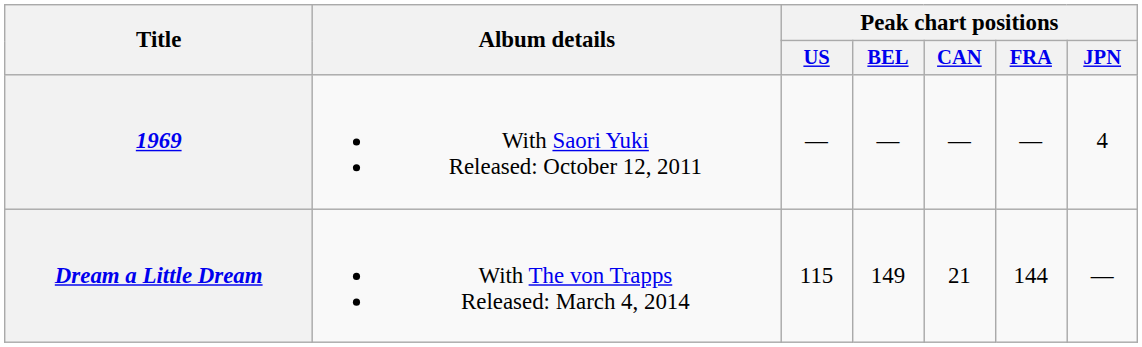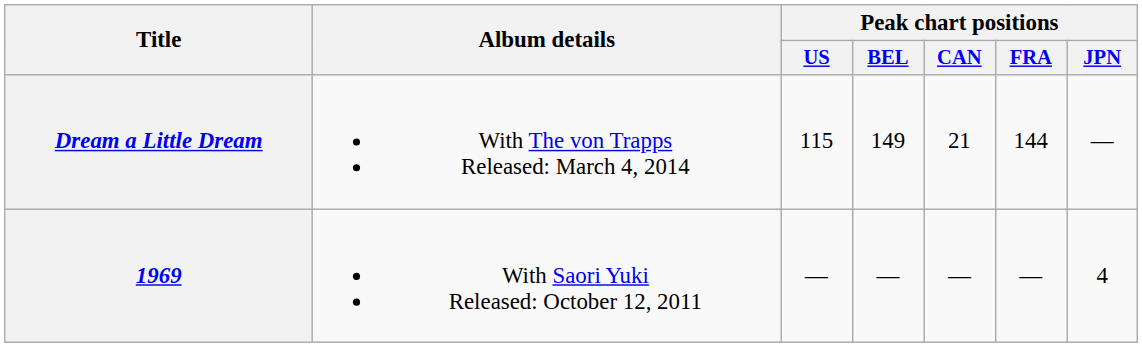rows swapped: (159, 141) <-> (159, 275)
